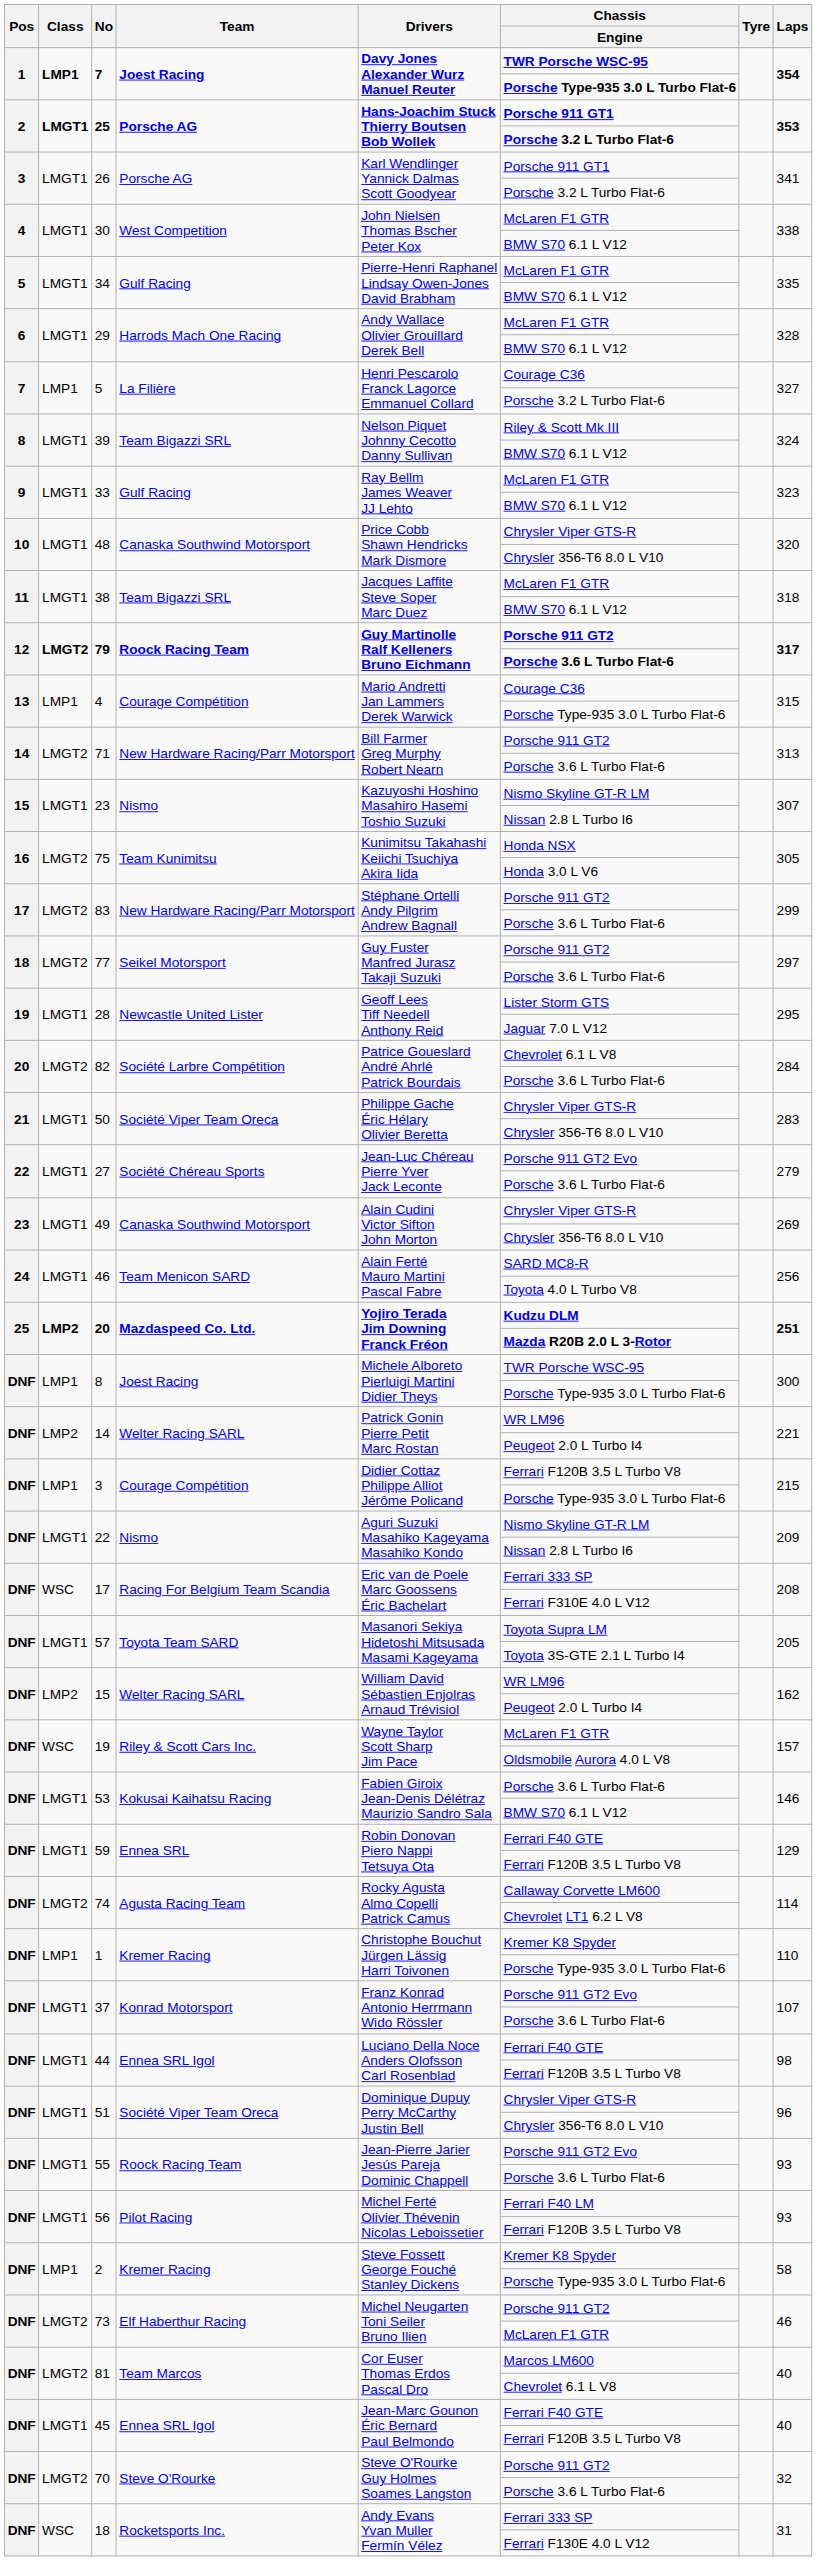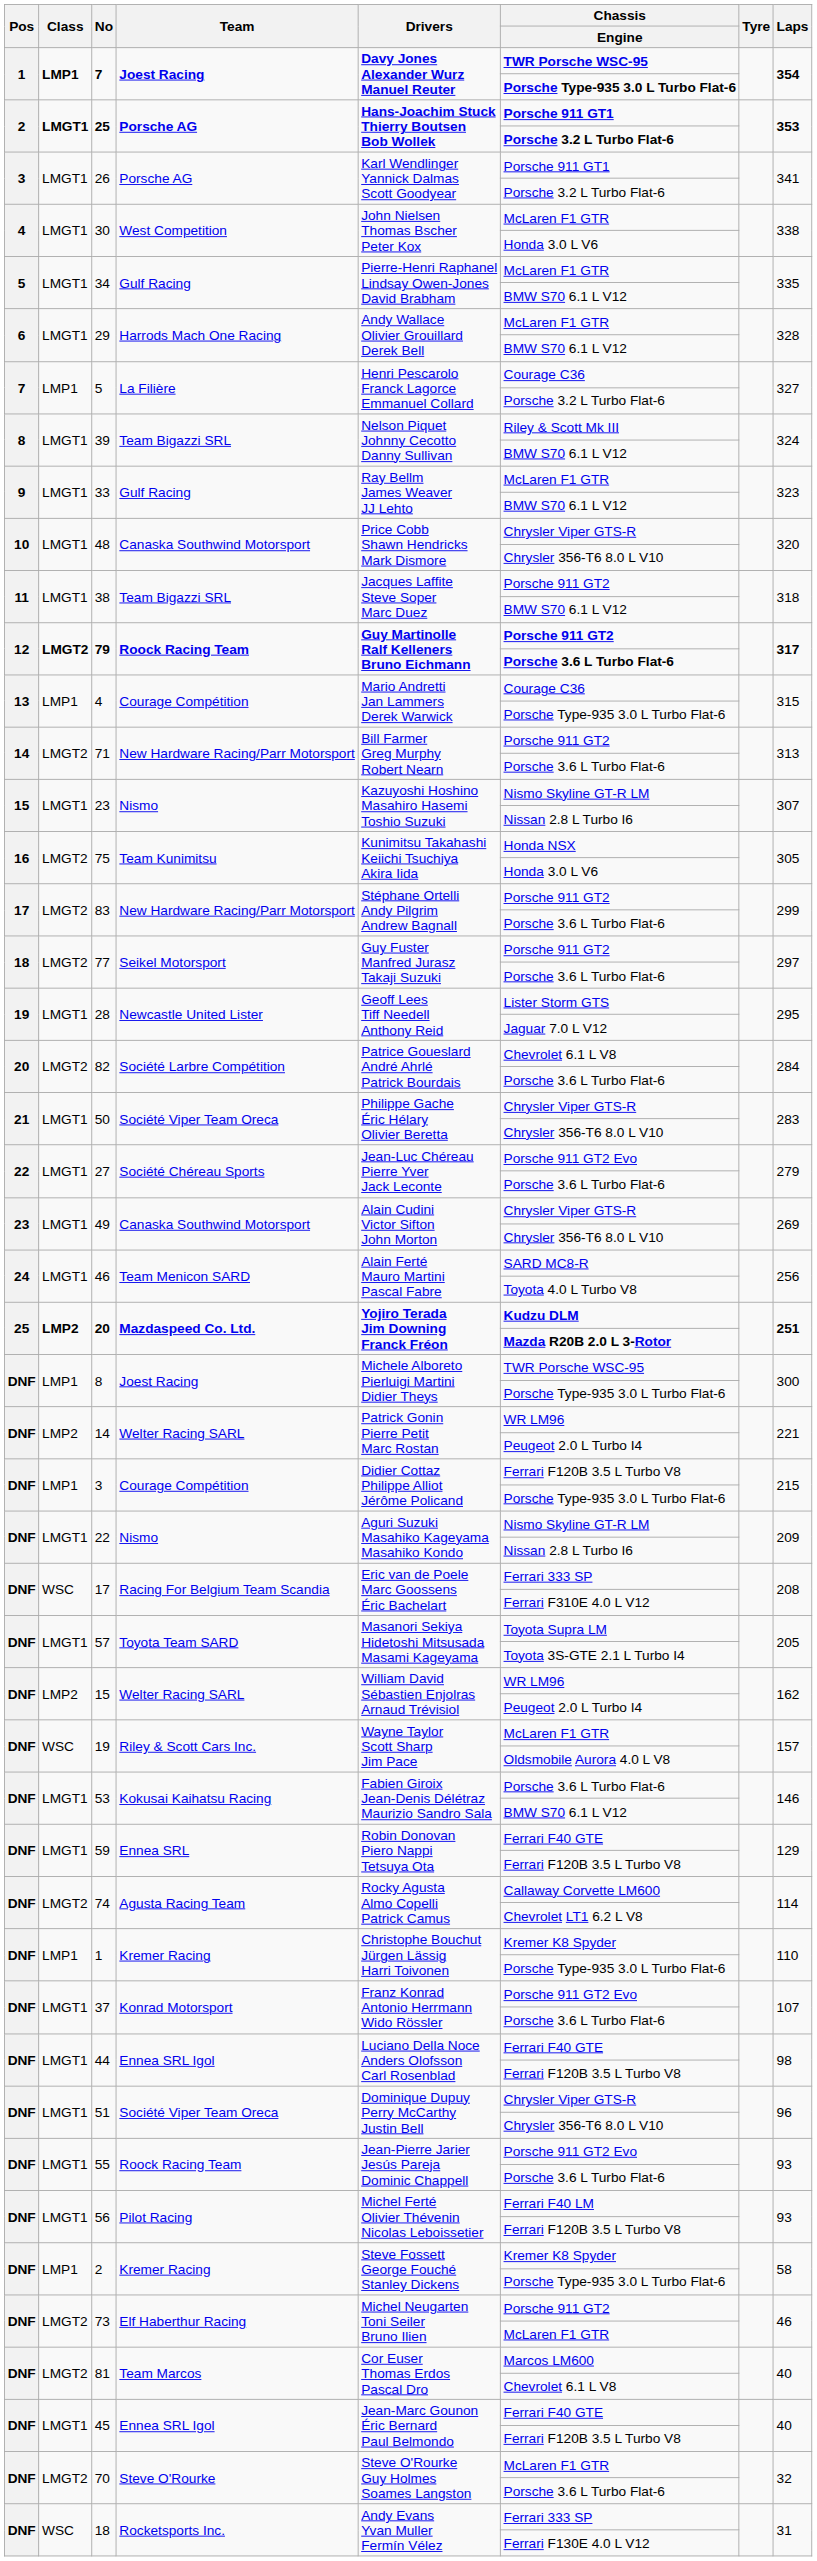(565, 244) BMW S70 6.1 L V12 -> (551, 244) Honda 3.0 L V6
(556, 584) McLaren F1 GTR -> (557, 584) Porsche 911 GT2
(557, 2465) Porsche 911 GT2 -> (556, 2465) McLaren F1 GTR
